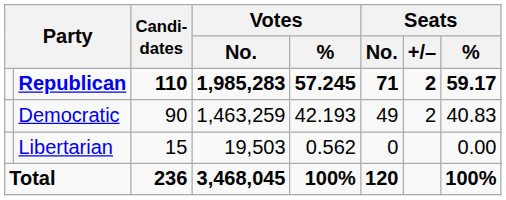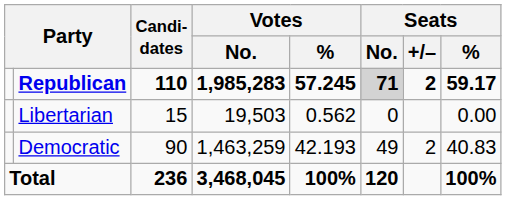(387, 83) no background -> (387, 83) lightgrey background
rows swapped: (69, 115) <-> (66, 147)
